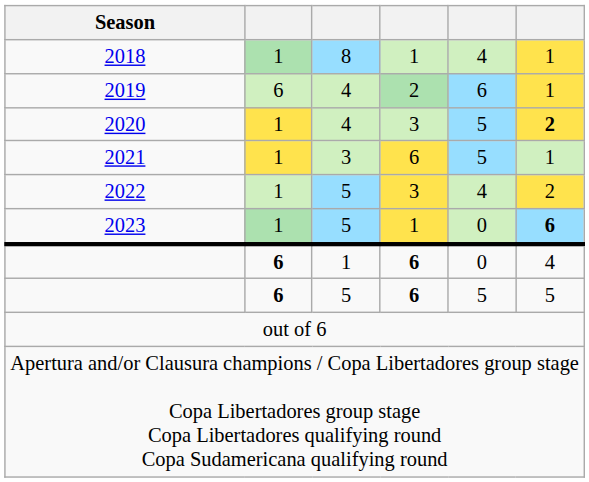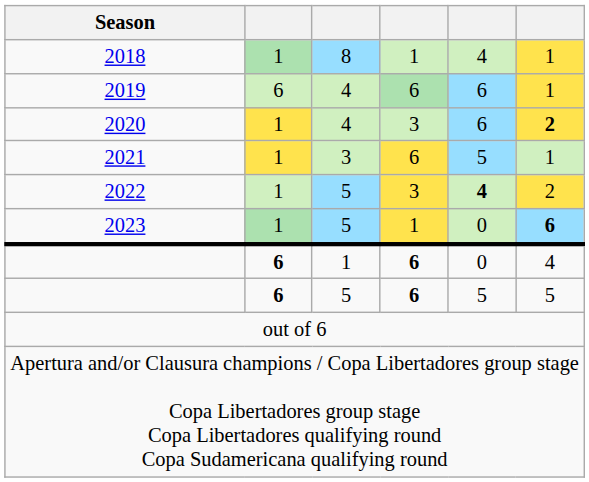(414, 90) 2 -> (414, 90) 6
(482, 123) 5 -> (482, 123) 6
(482, 191) normal -> (482, 191) bold
